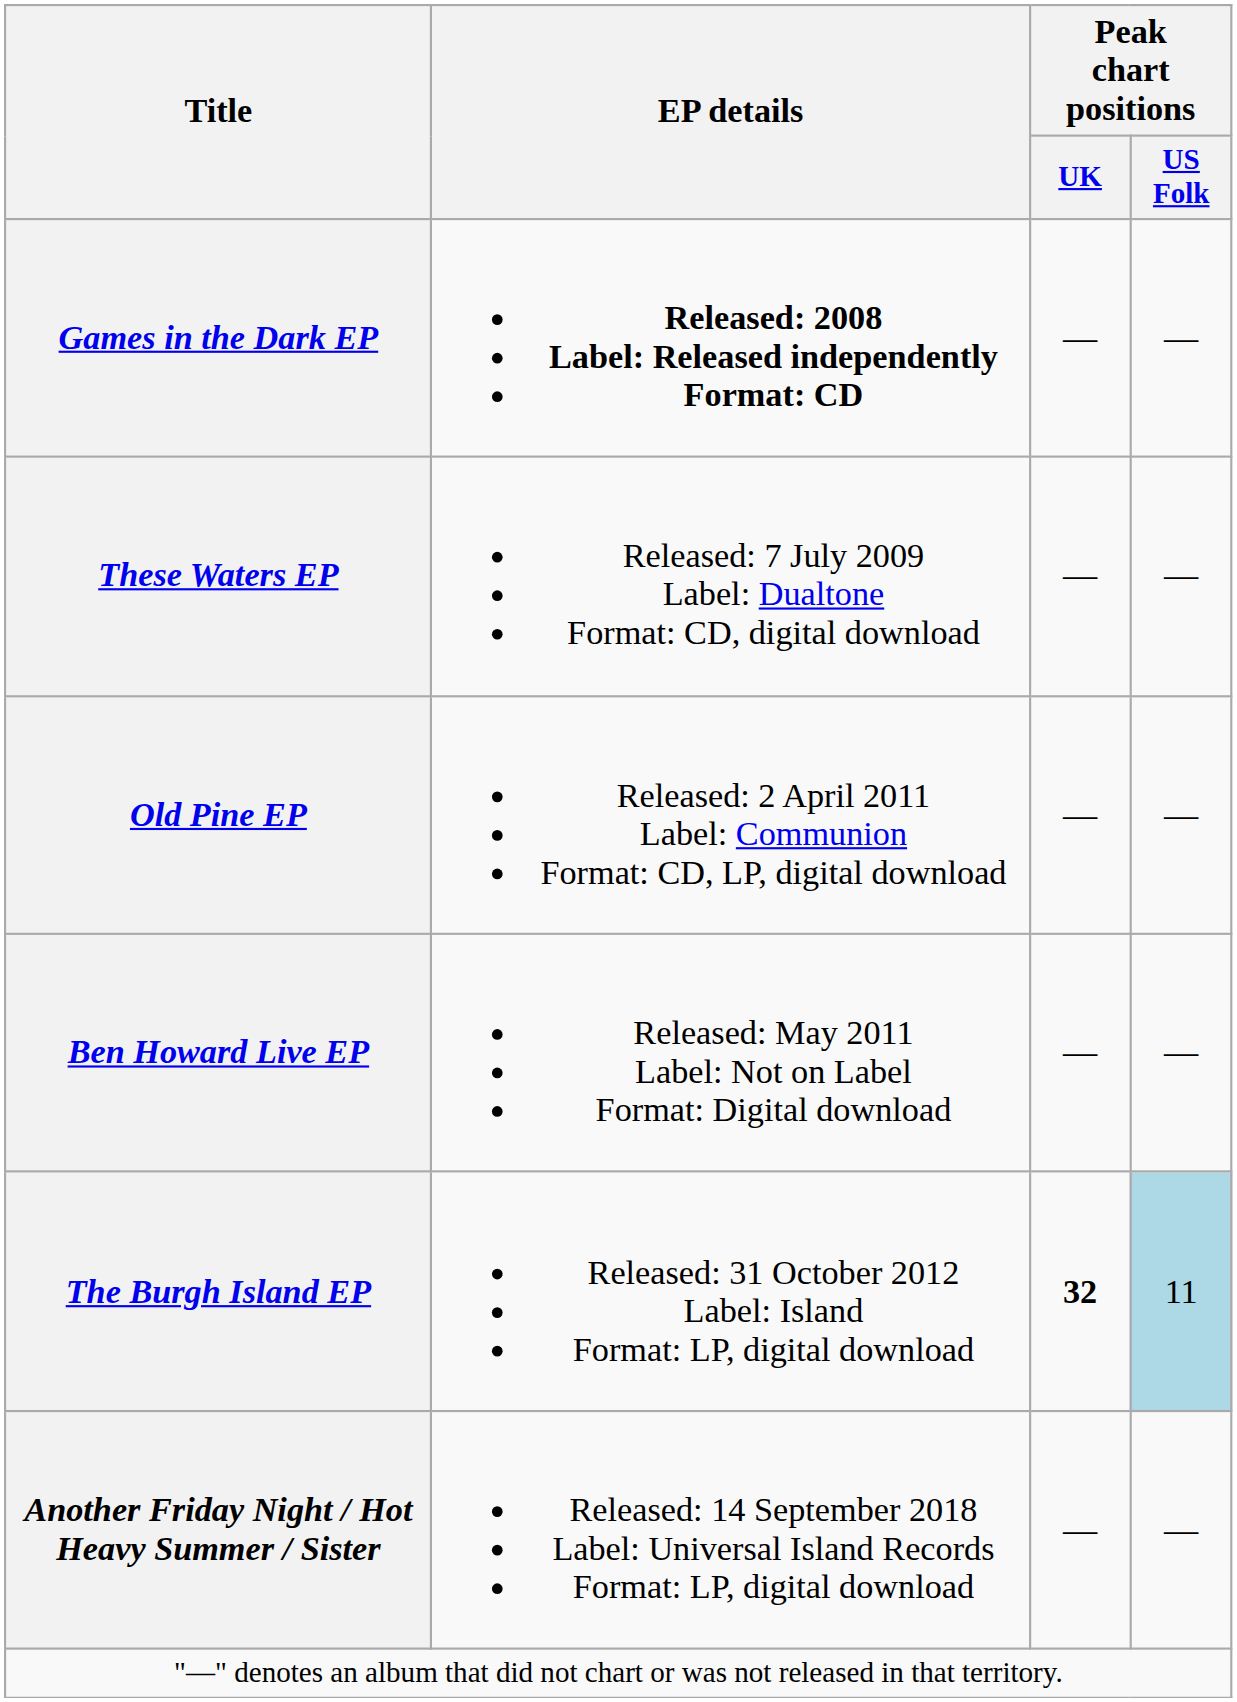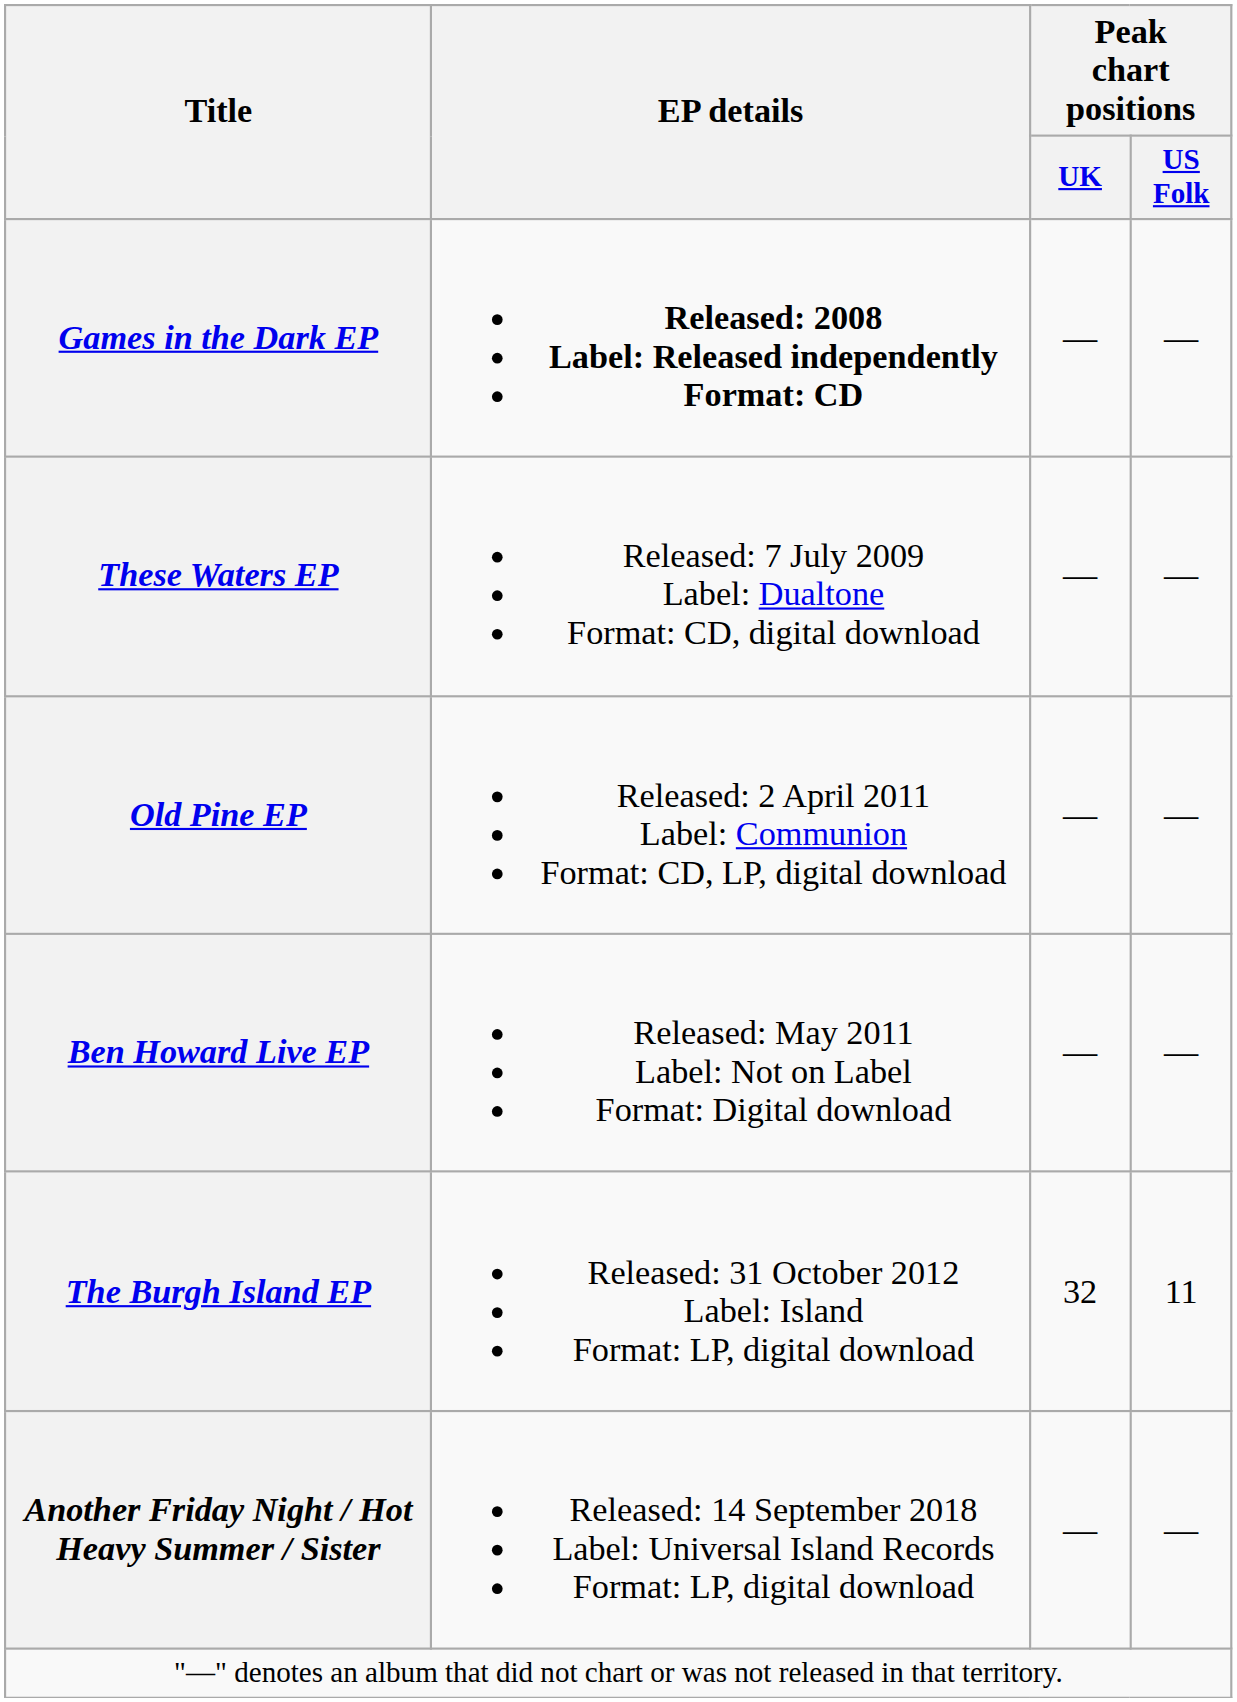(1080, 1290) bold -> (1080, 1290) normal
(1181, 1290) lightblue background -> (1181, 1290) no background
